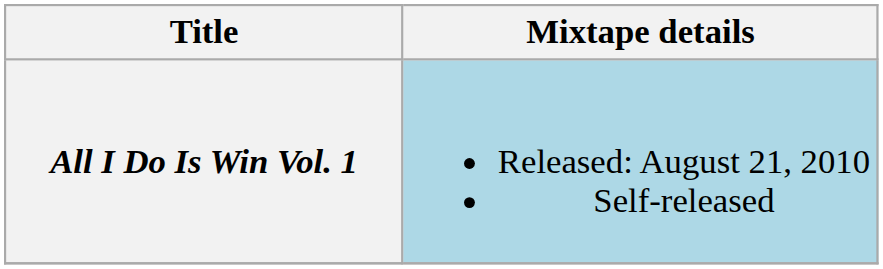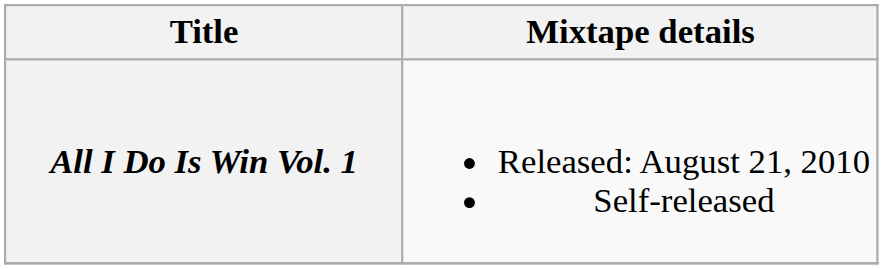(641, 181) lightblue background -> (641, 181) no background
